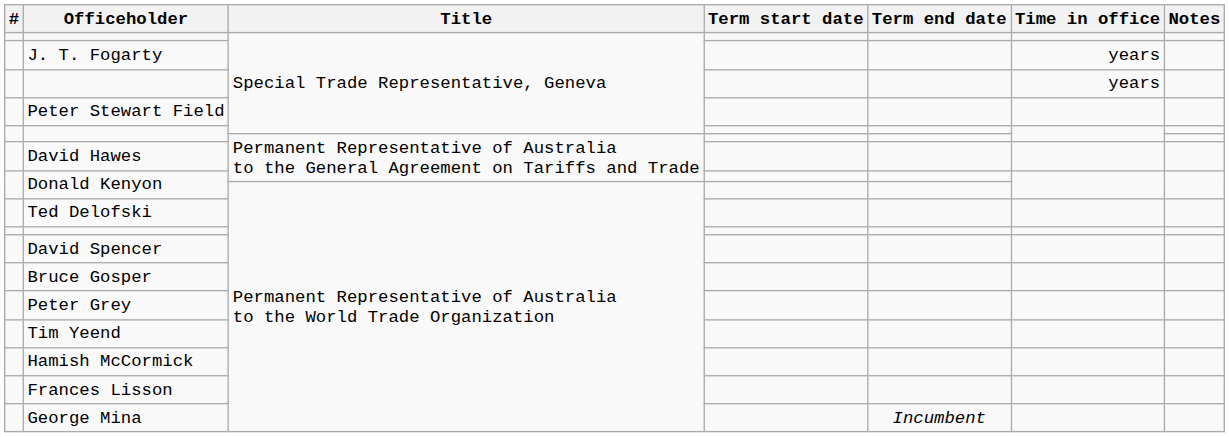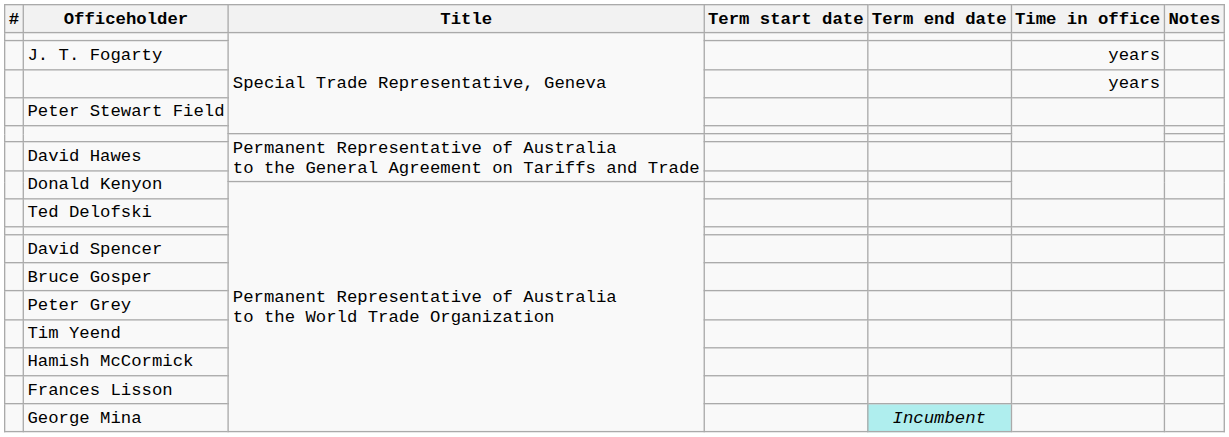(939, 418) no background -> (939, 418) paleturquoise background
